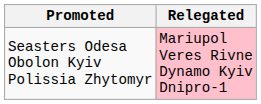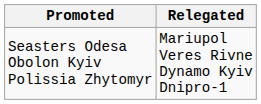(206, 64) pink background -> (206, 64) no background
